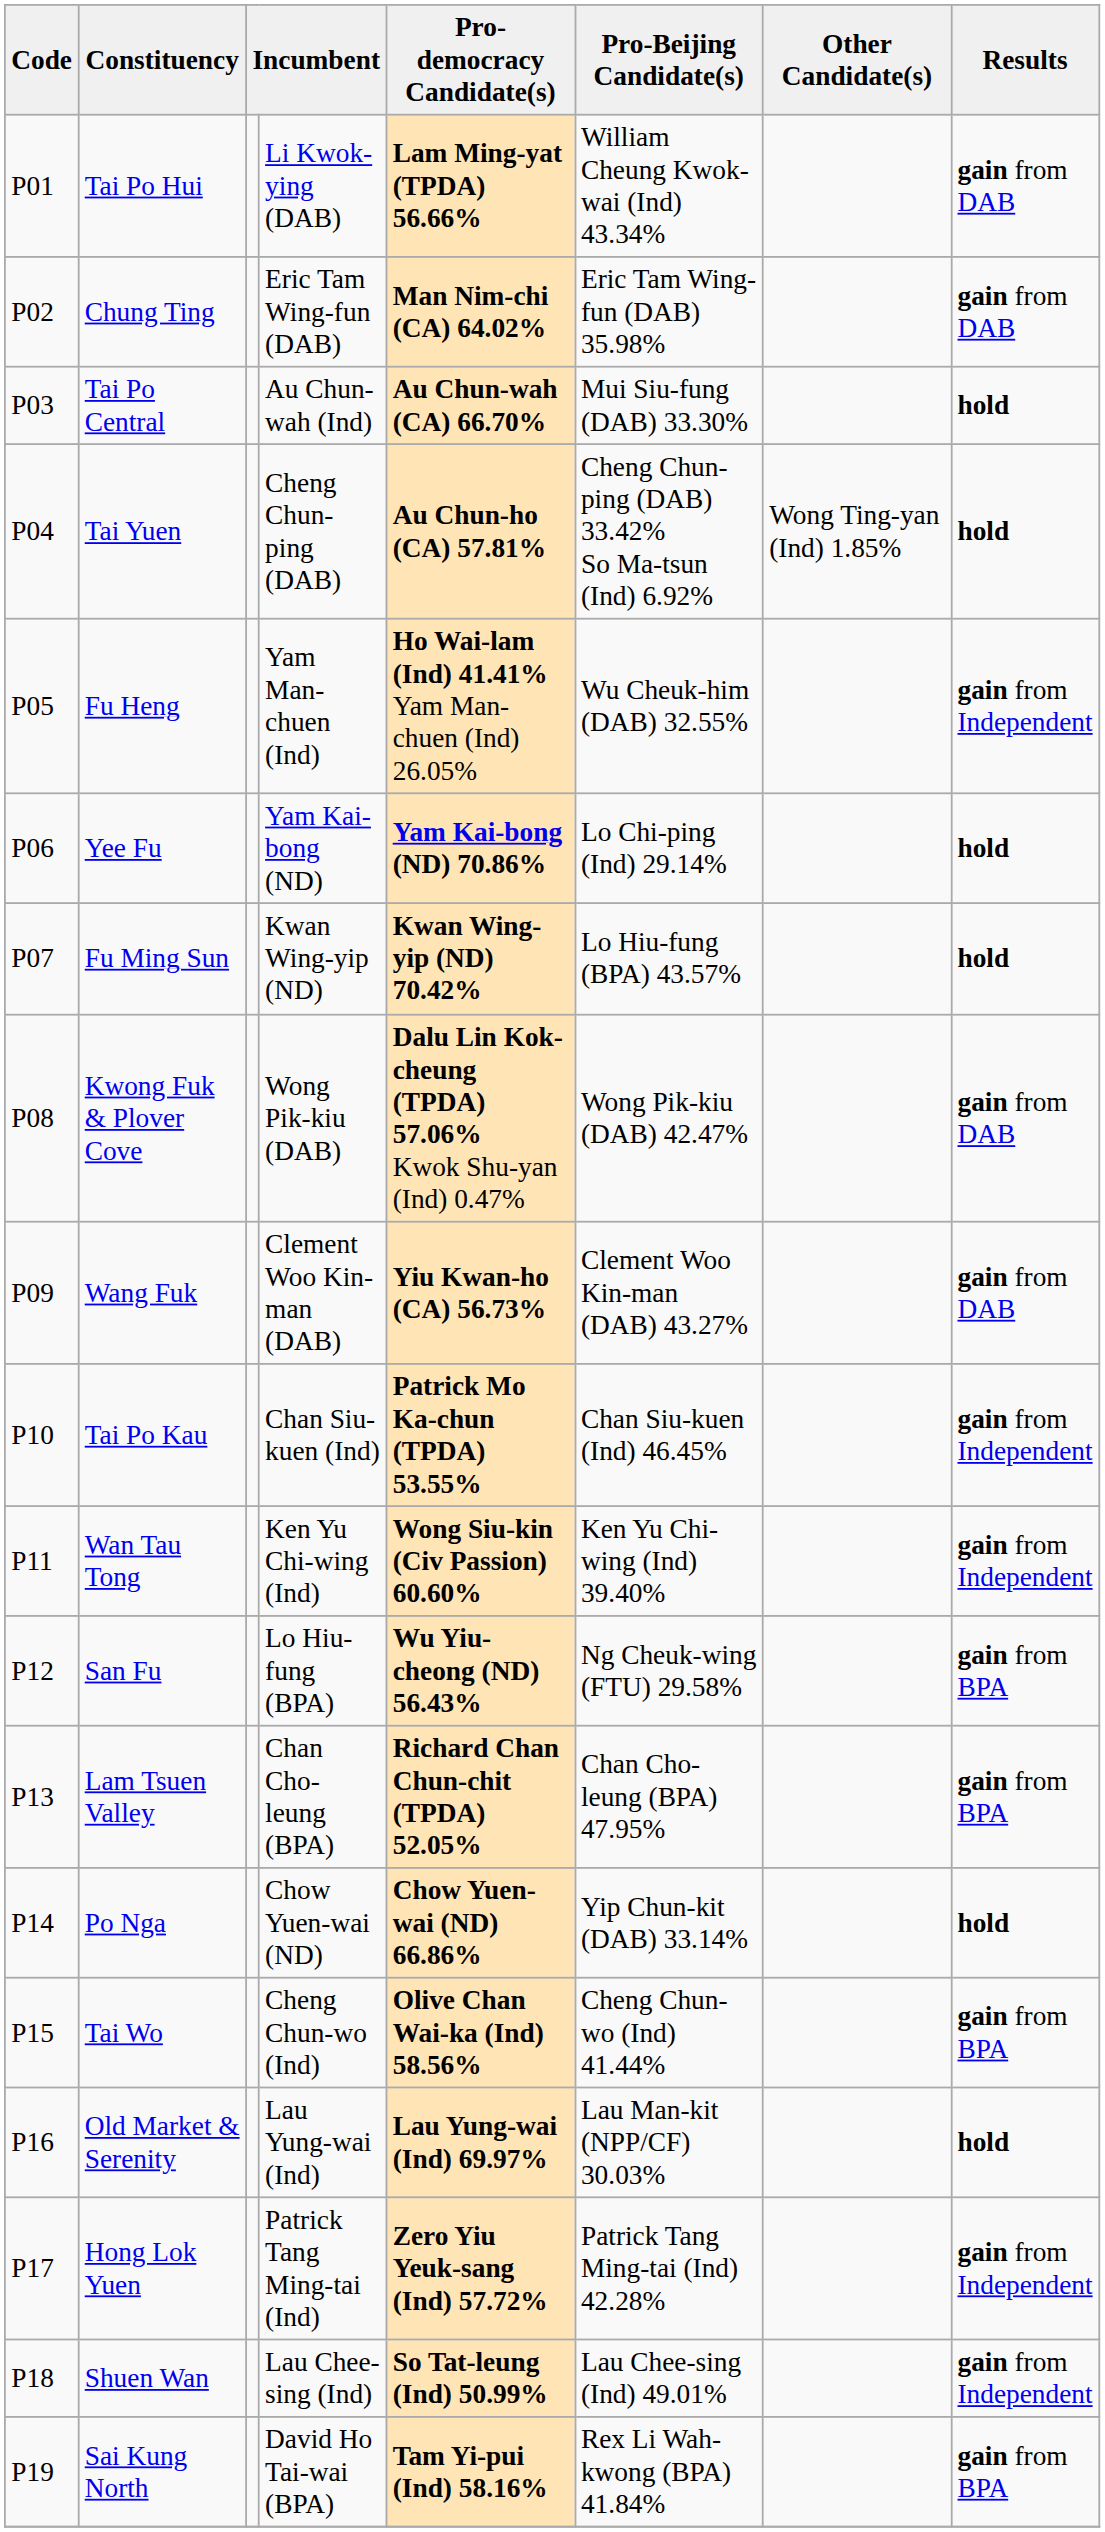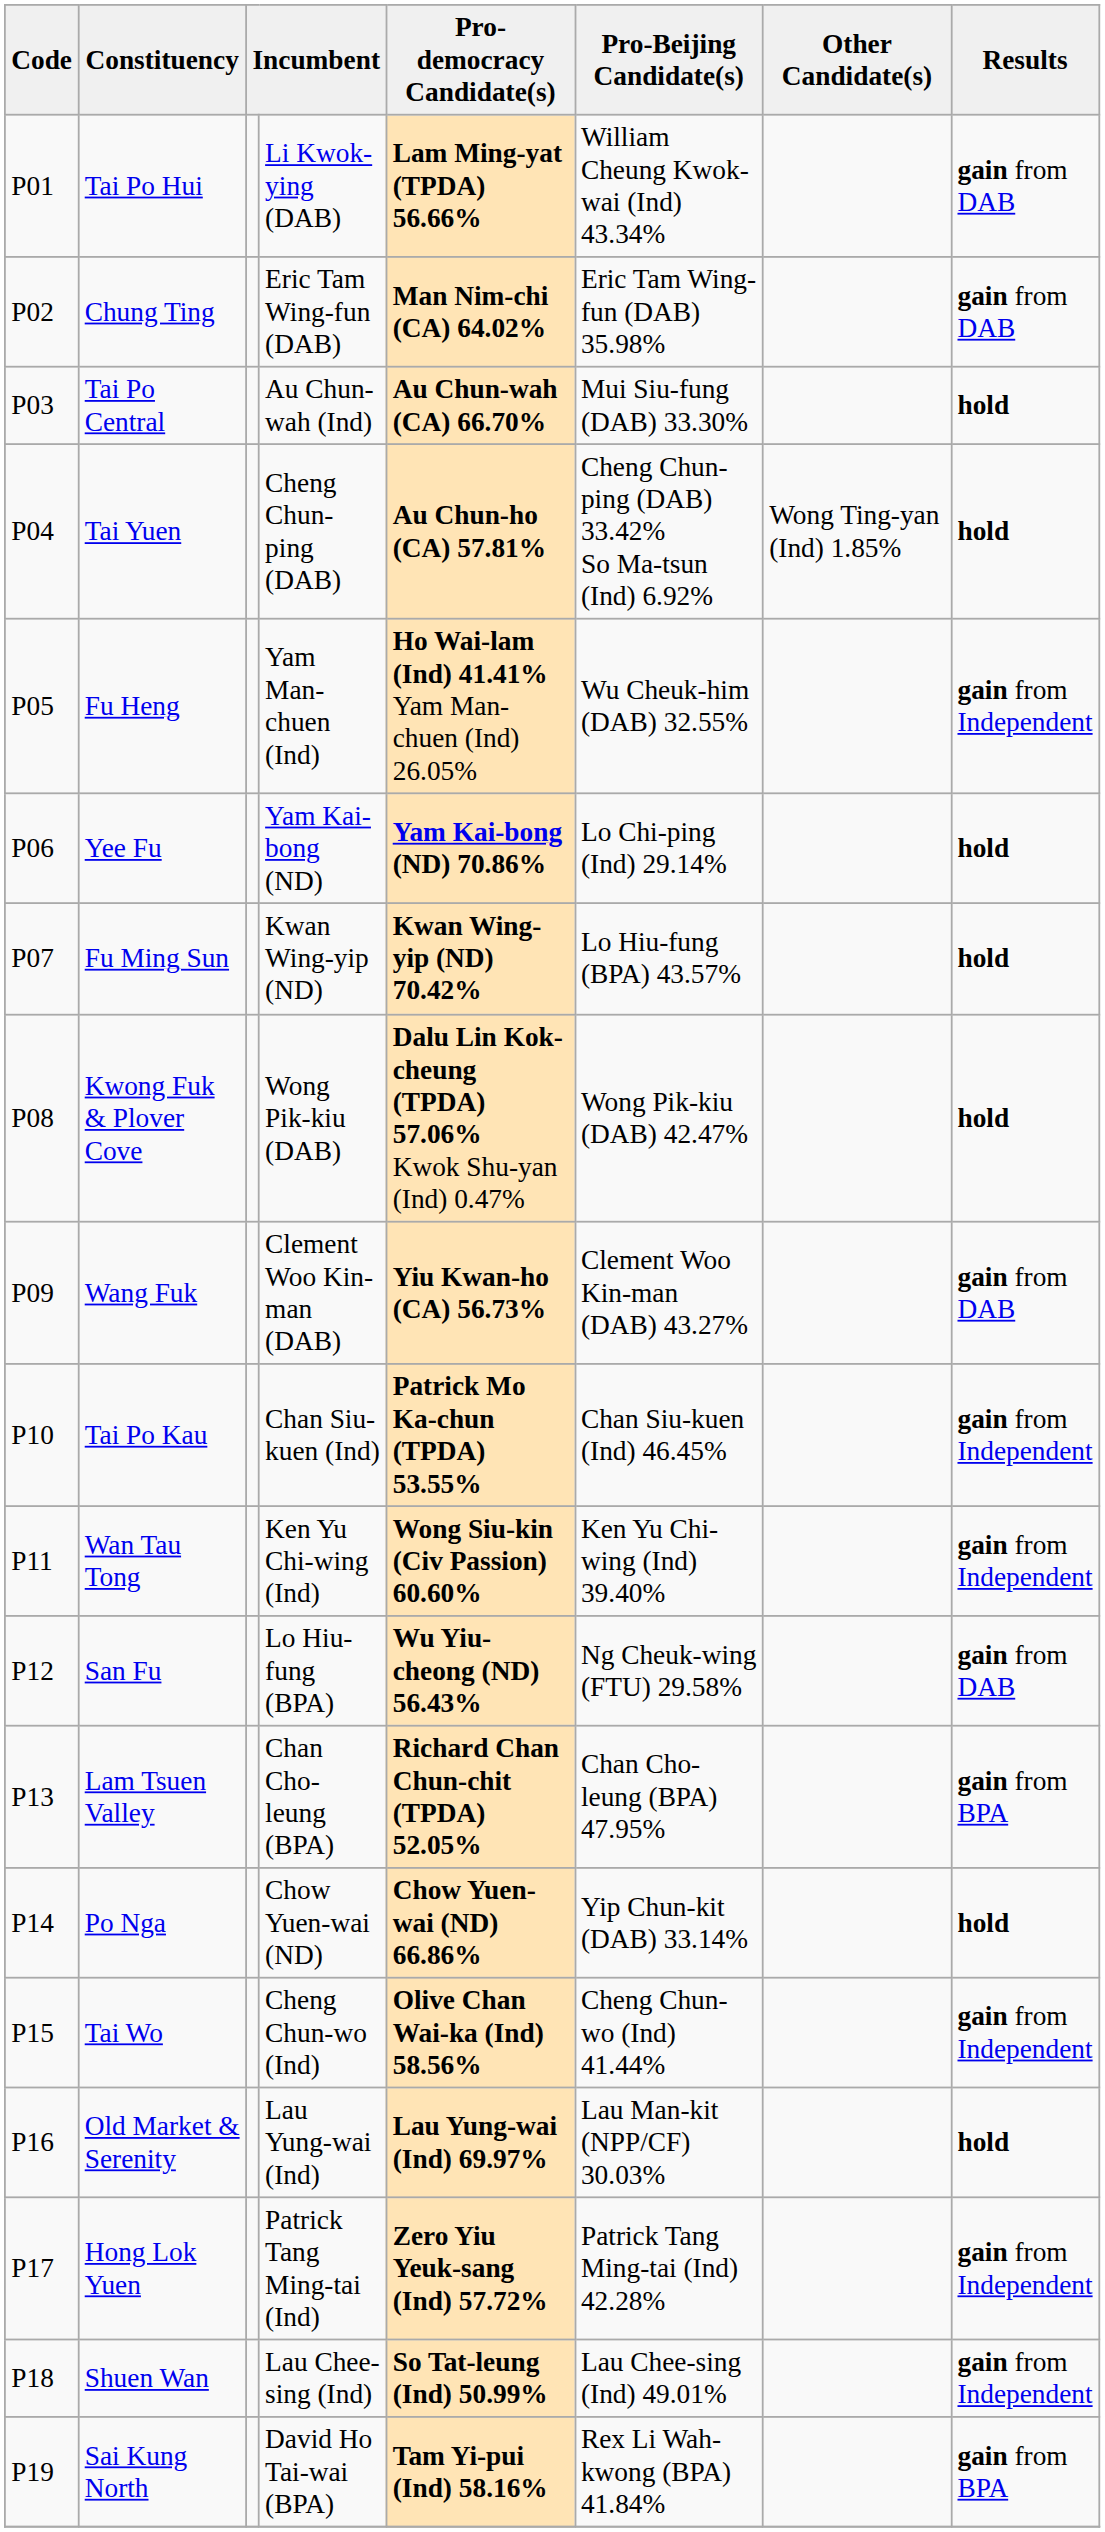(1013, 1117) gain from DAB -> (983, 1117) hold
(1013, 1670) gain from BPA -> (1013, 1670) gain from DAB
(1013, 2032) gain from BPA -> (1025, 2032) gain from Independent
